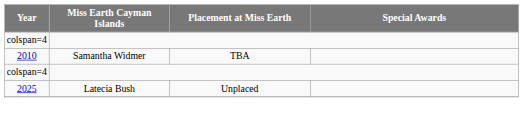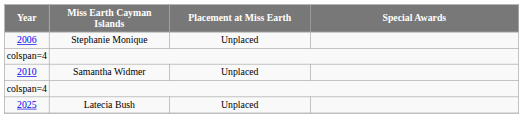+ row: (27, 40)
(240, 56) TBA -> (240, 72) Unplaced
